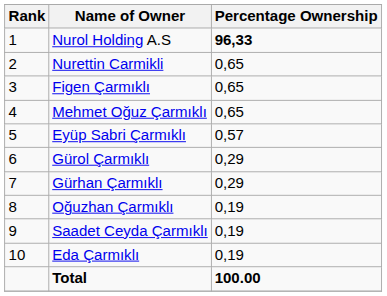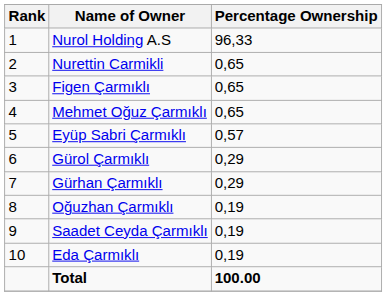(233, 40) bold -> (233, 40) normal
